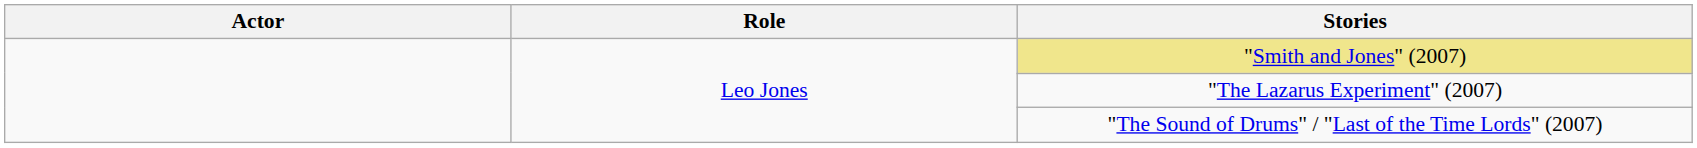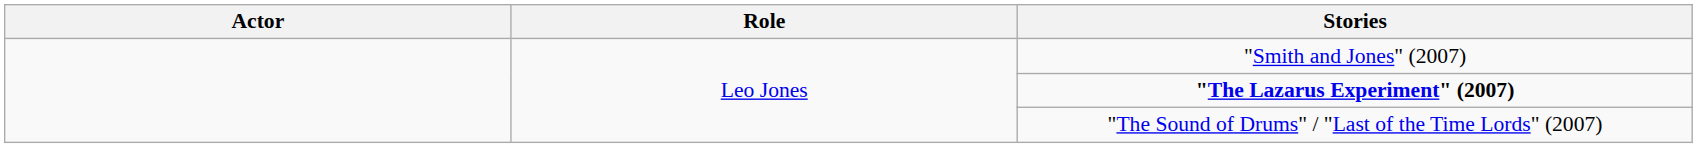(1355, 55) khaki background -> (1355, 55) no background
(1355, 90) normal -> (1355, 90) bold
